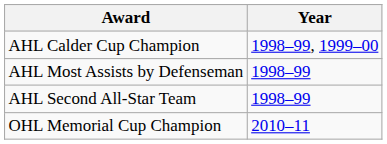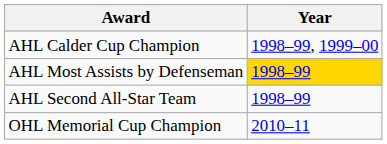(281, 71) no background -> (281, 71) gold background
